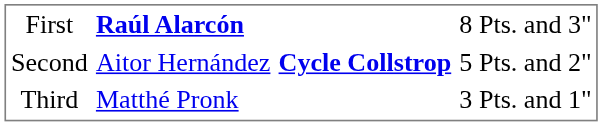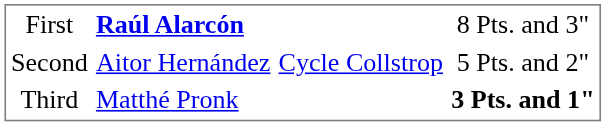(365, 62) bold -> (361, 62) normal
(526, 99) normal -> (523, 99) bold
